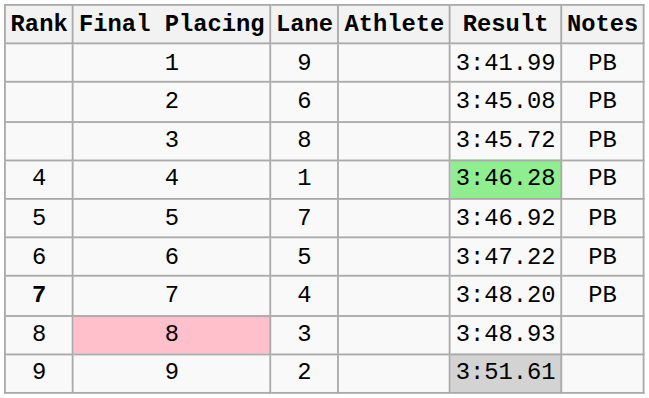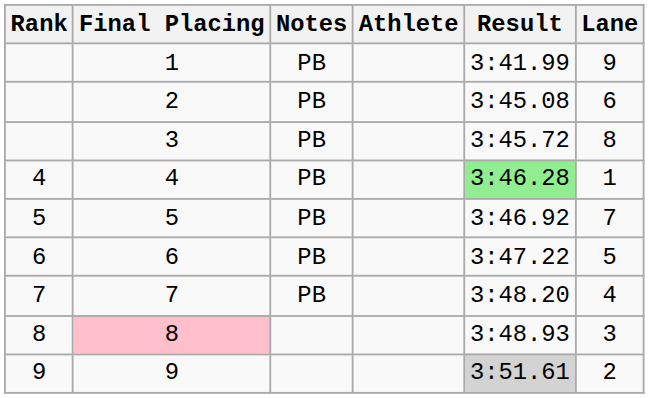columns swapped: (305, 24) <-> (603, 24)
(39, 296) bold -> (39, 296) normal
